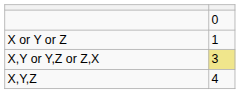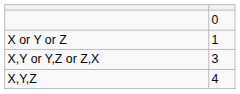(215, 59) khaki background -> (215, 59) no background
